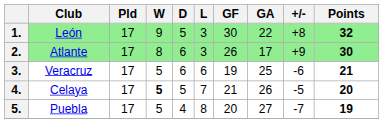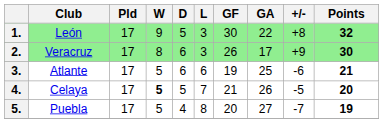(69, 52) Atlante -> (69, 52) Veracruz
(69, 71) Veracruz -> (69, 71) Atlante
